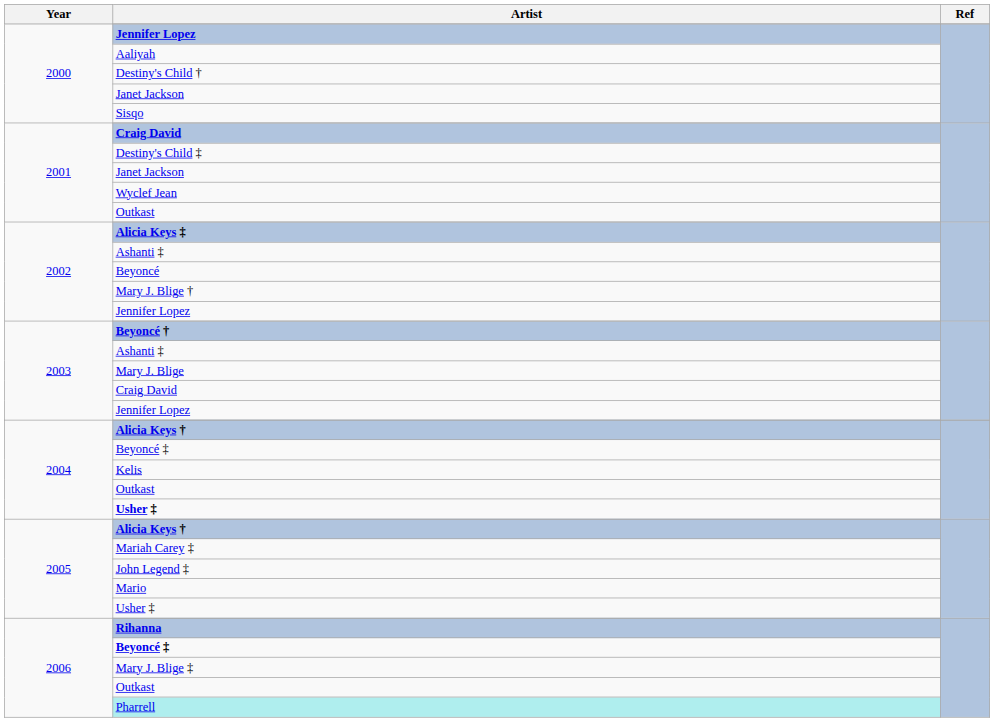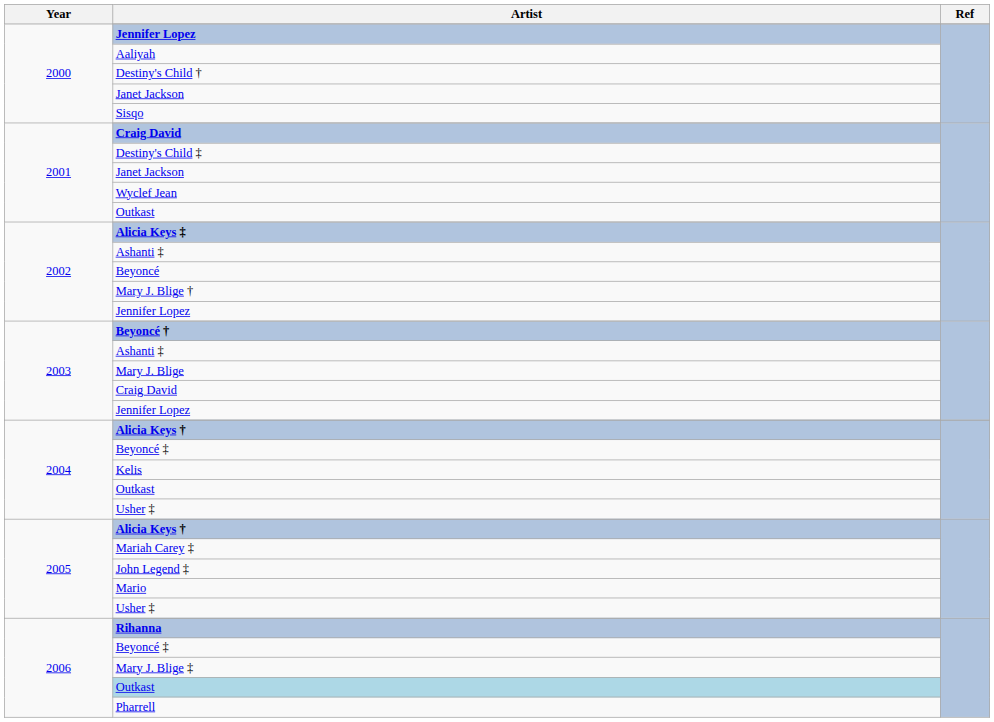(136, 509) bold -> (135, 509) normal
(142, 647) bold -> (142, 647) normal
(135, 687) no background -> (135, 687) lightblue background
(135, 707) paleturquoise background -> (135, 707) no background
